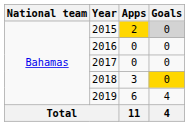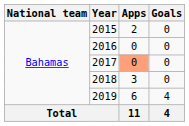(134, 30) gold background -> (134, 30) no background
(167, 30) lightgrey background -> (167, 30) no background
(134, 63) no background -> (134, 63) lightsalmon background
(167, 80) gold background -> (167, 80) no background
